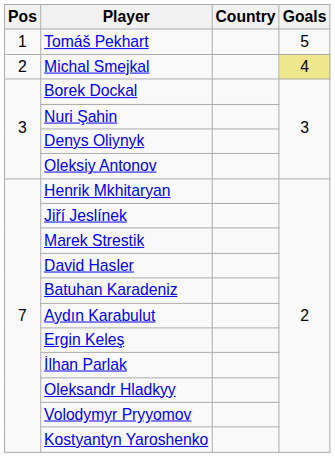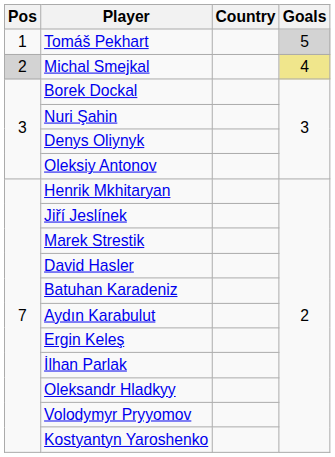(305, 41) no background -> (305, 41) lightgrey background
(22, 66) no background -> (22, 66) lightgrey background
